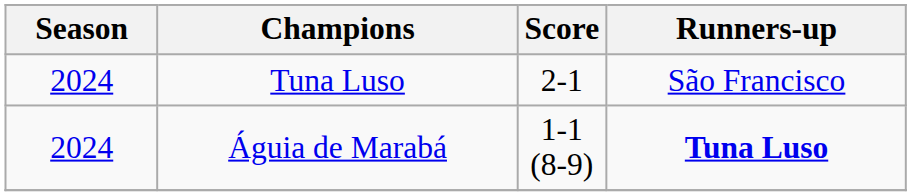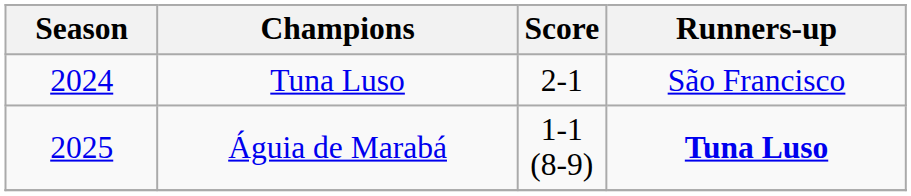(82, 147) 2024 -> (82, 147) 2025
